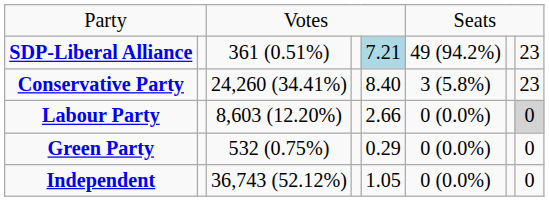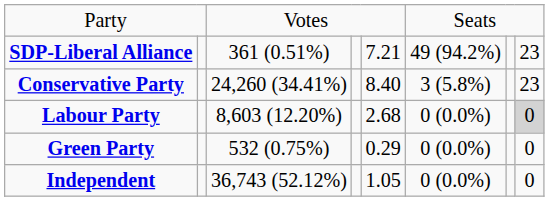(383, 52) lightblue background -> (383, 52) no background
(383, 116) 2.66 -> (383, 116) 2.68
